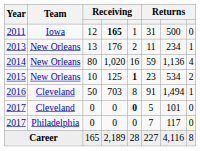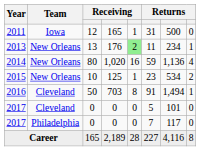(115, 31) bold -> (115, 31) normal
(135, 46) no background -> (135, 46) lightgreen background
(135, 77) bold -> (135, 77) normal
(135, 107) bold -> (135, 107) normal
(191, 123) lightyellow background -> (191, 123) no background
